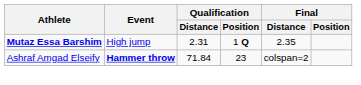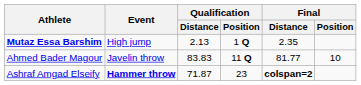(199, 43) 2.31 -> (199, 43) 2.13
+ row: (55, 58)
(199, 58) 71.84 -> (199, 73) 71.87
(286, 58) normal -> (288, 73) bold
